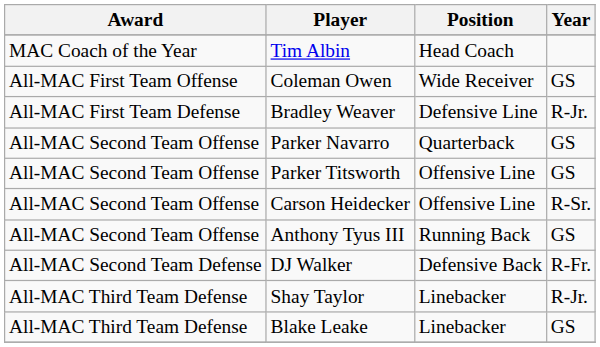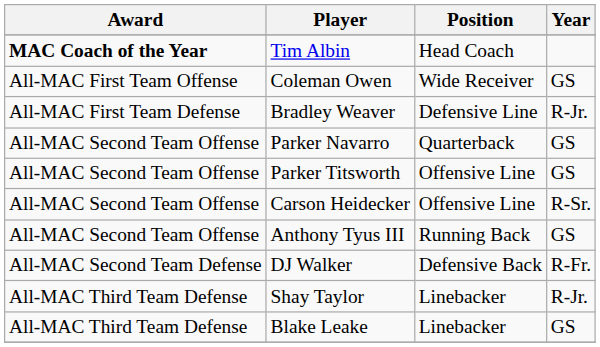(103, 50) normal -> (108, 50) bold
